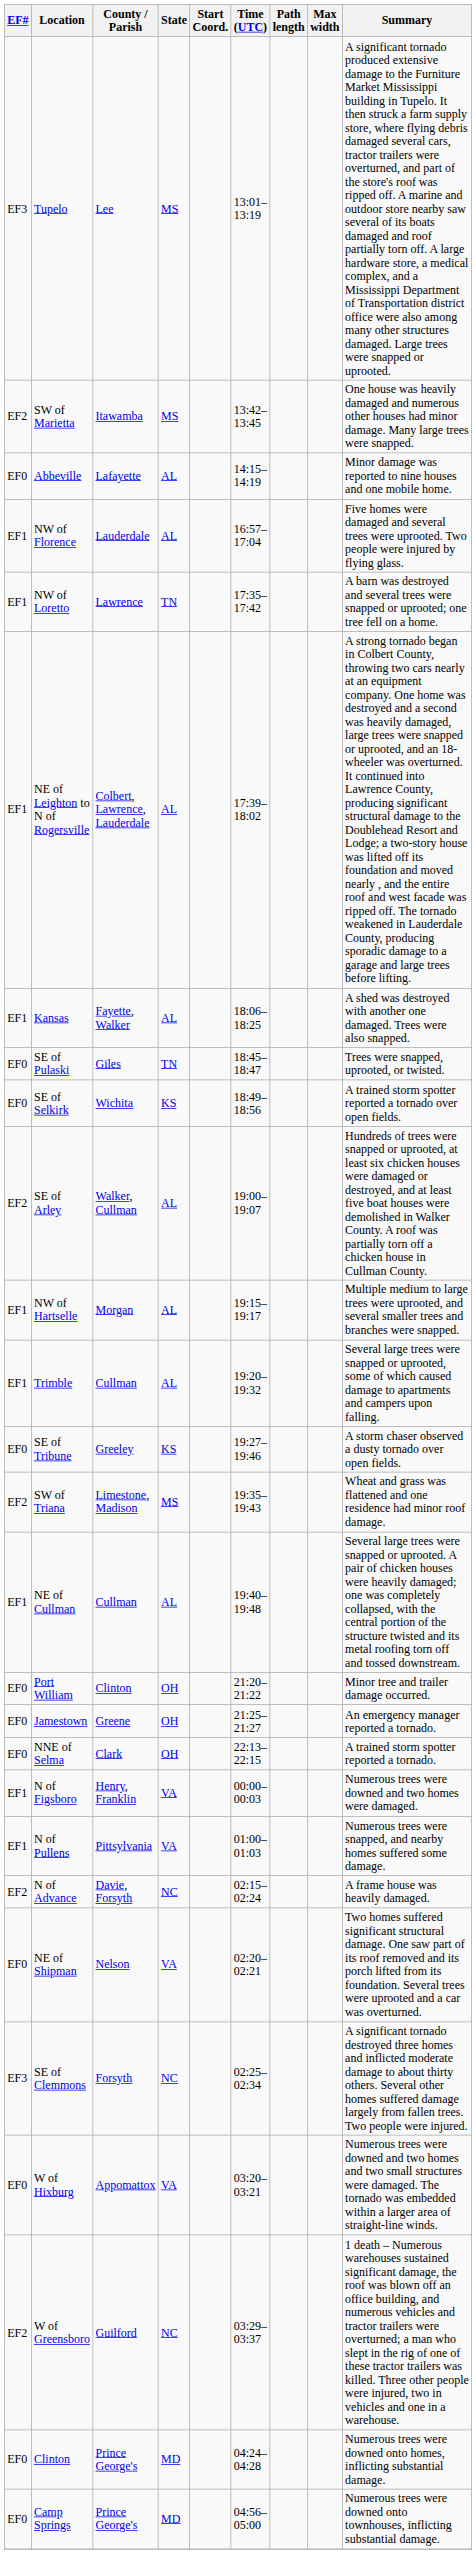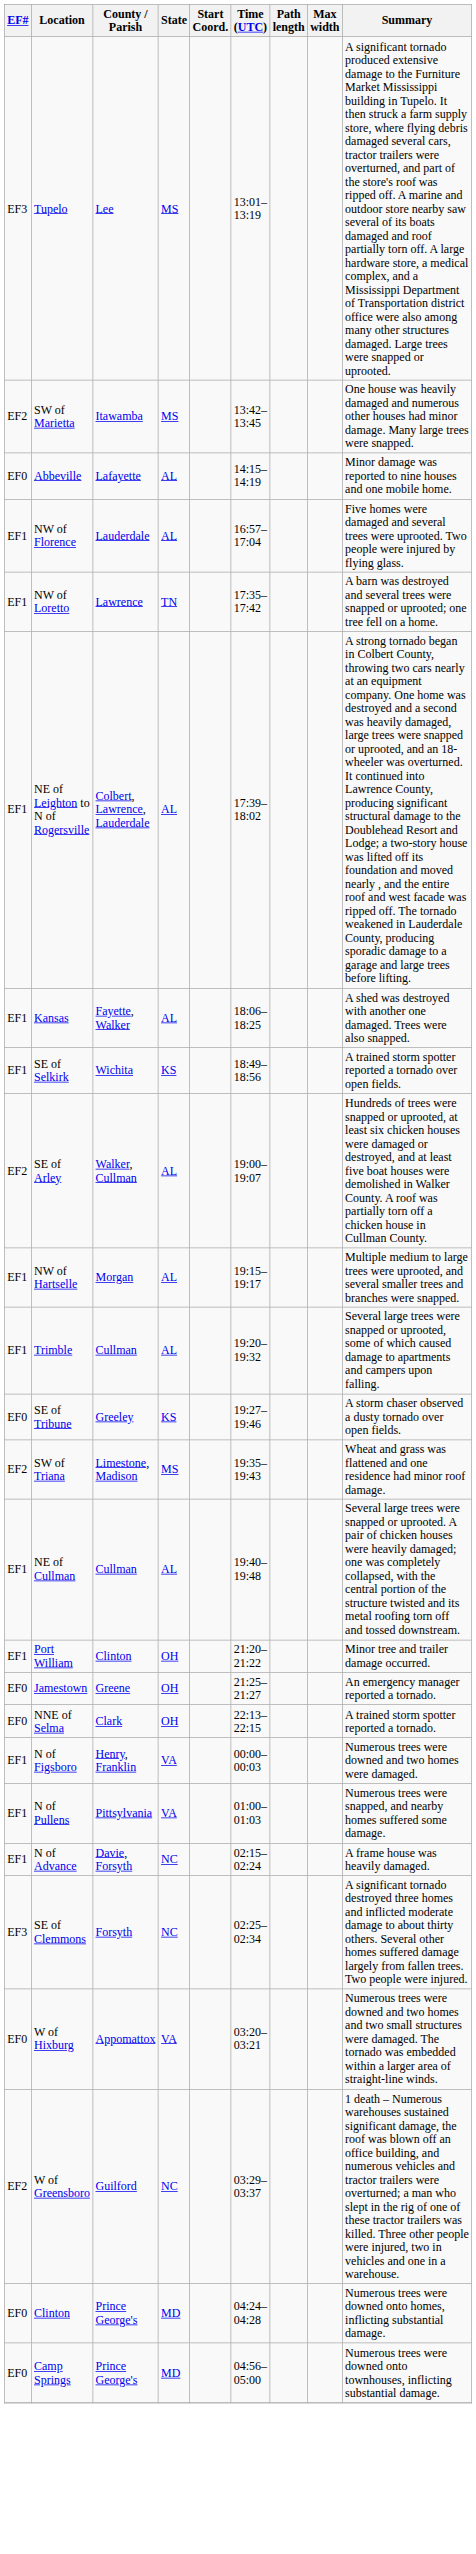- row: (52, 1064)
(17, 1103) EF0 -> (17, 1070) EF1
(17, 1688) EF0 -> (17, 1656) EF1
(17, 1891) EF2 -> (17, 1859) EF1
- row: (55, 1964)
